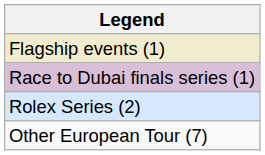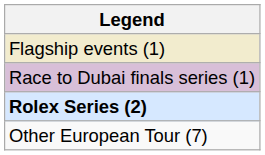(75, 107) normal -> (78, 107) bold
